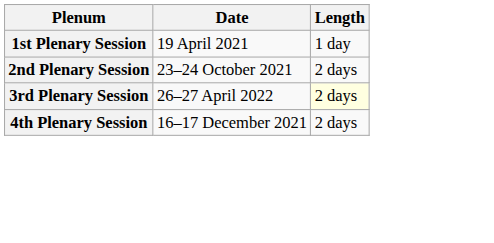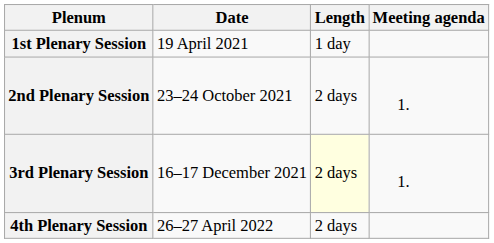+ column: (429, 17)
(215, 95) 26–27 April 2022 -> (232, 173) 16–17 December 2021
(232, 122) 16–17 December 2021 -> (215, 225) 26–27 April 2022
